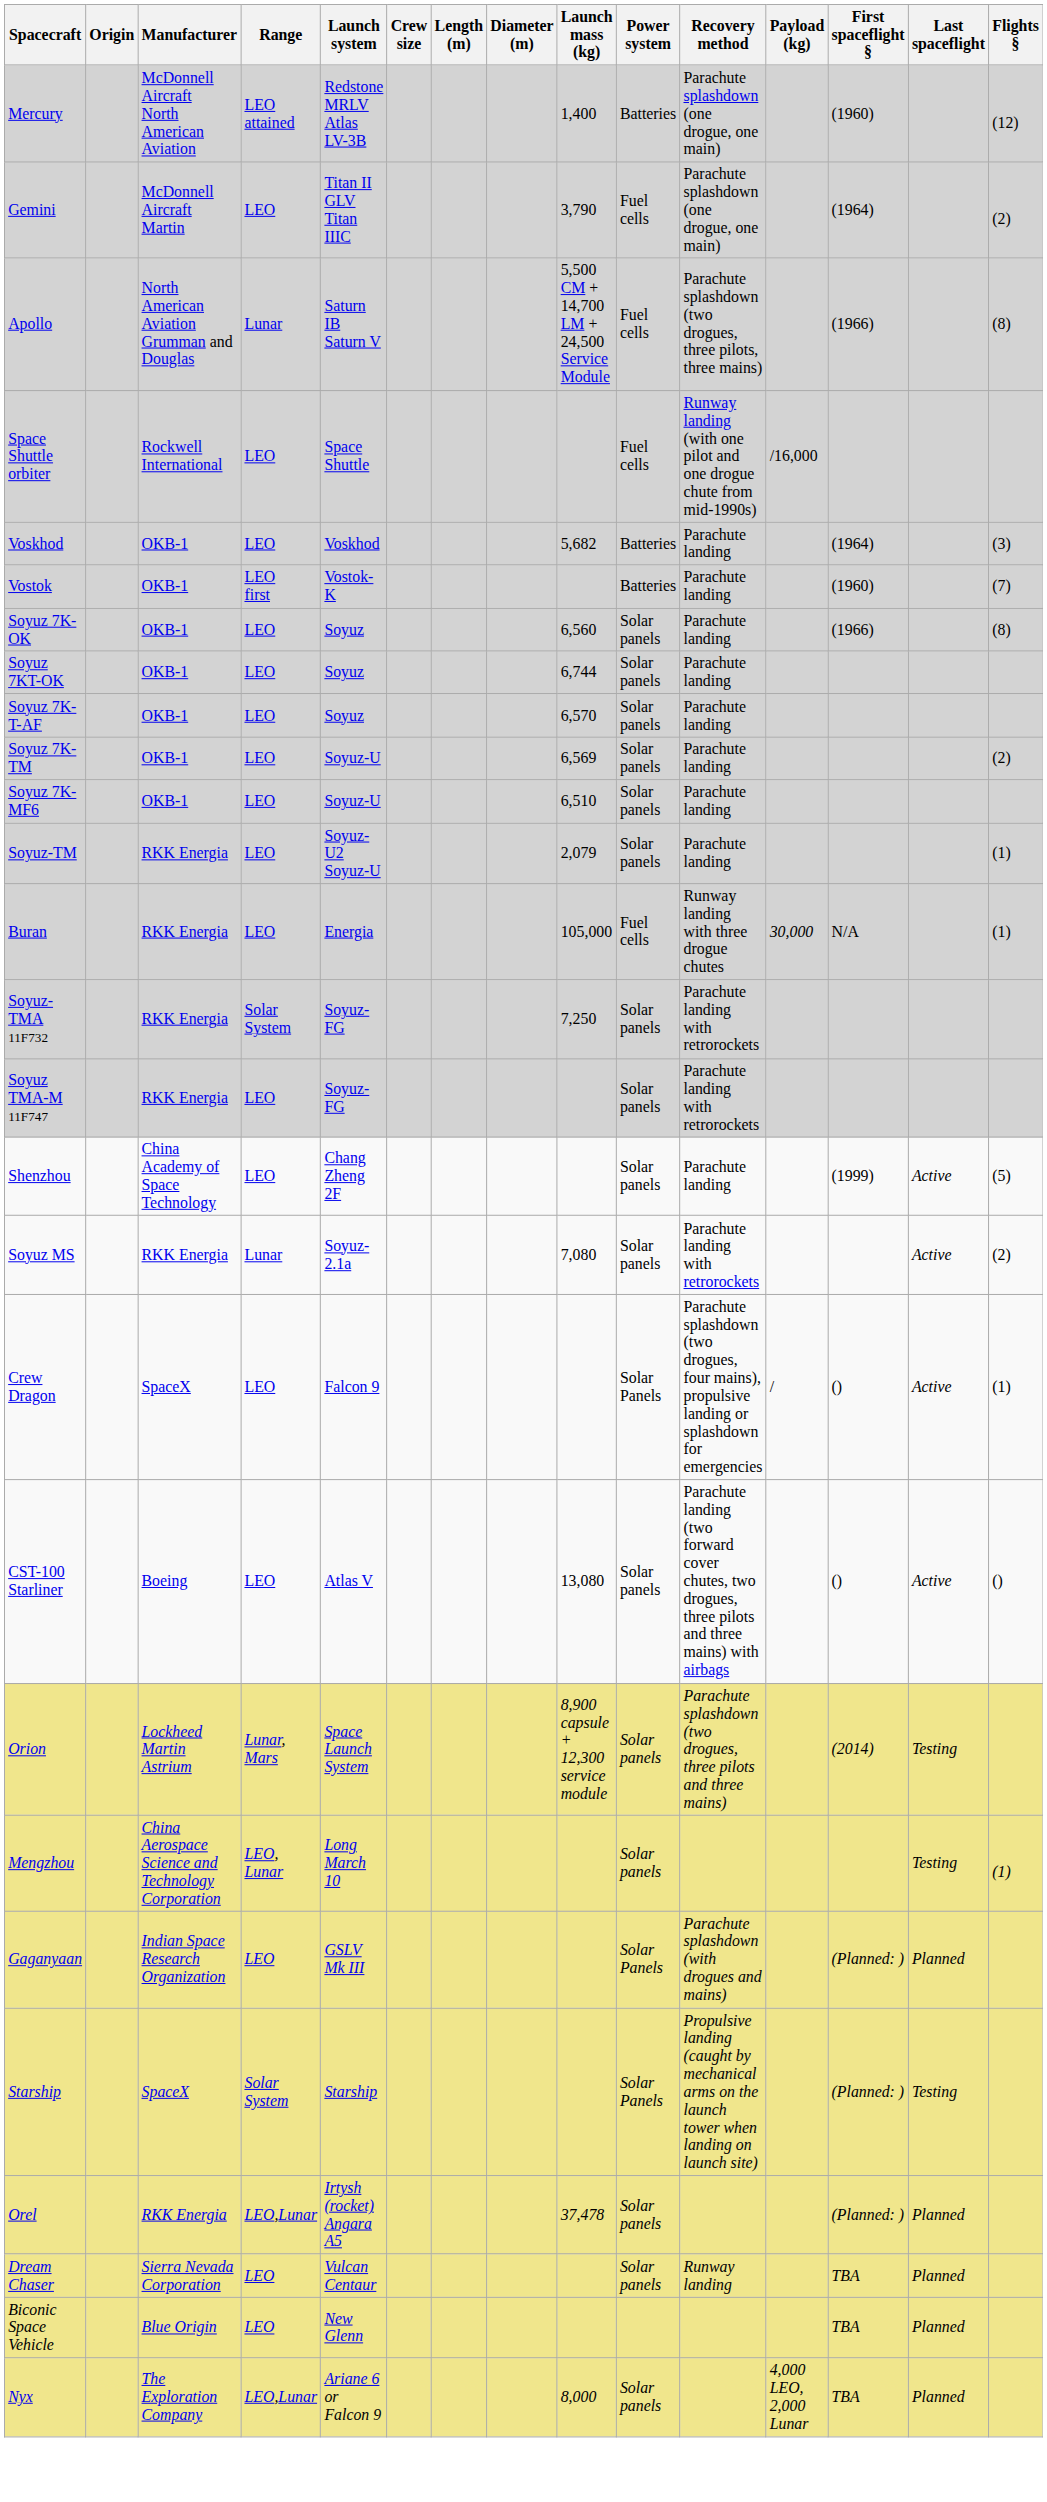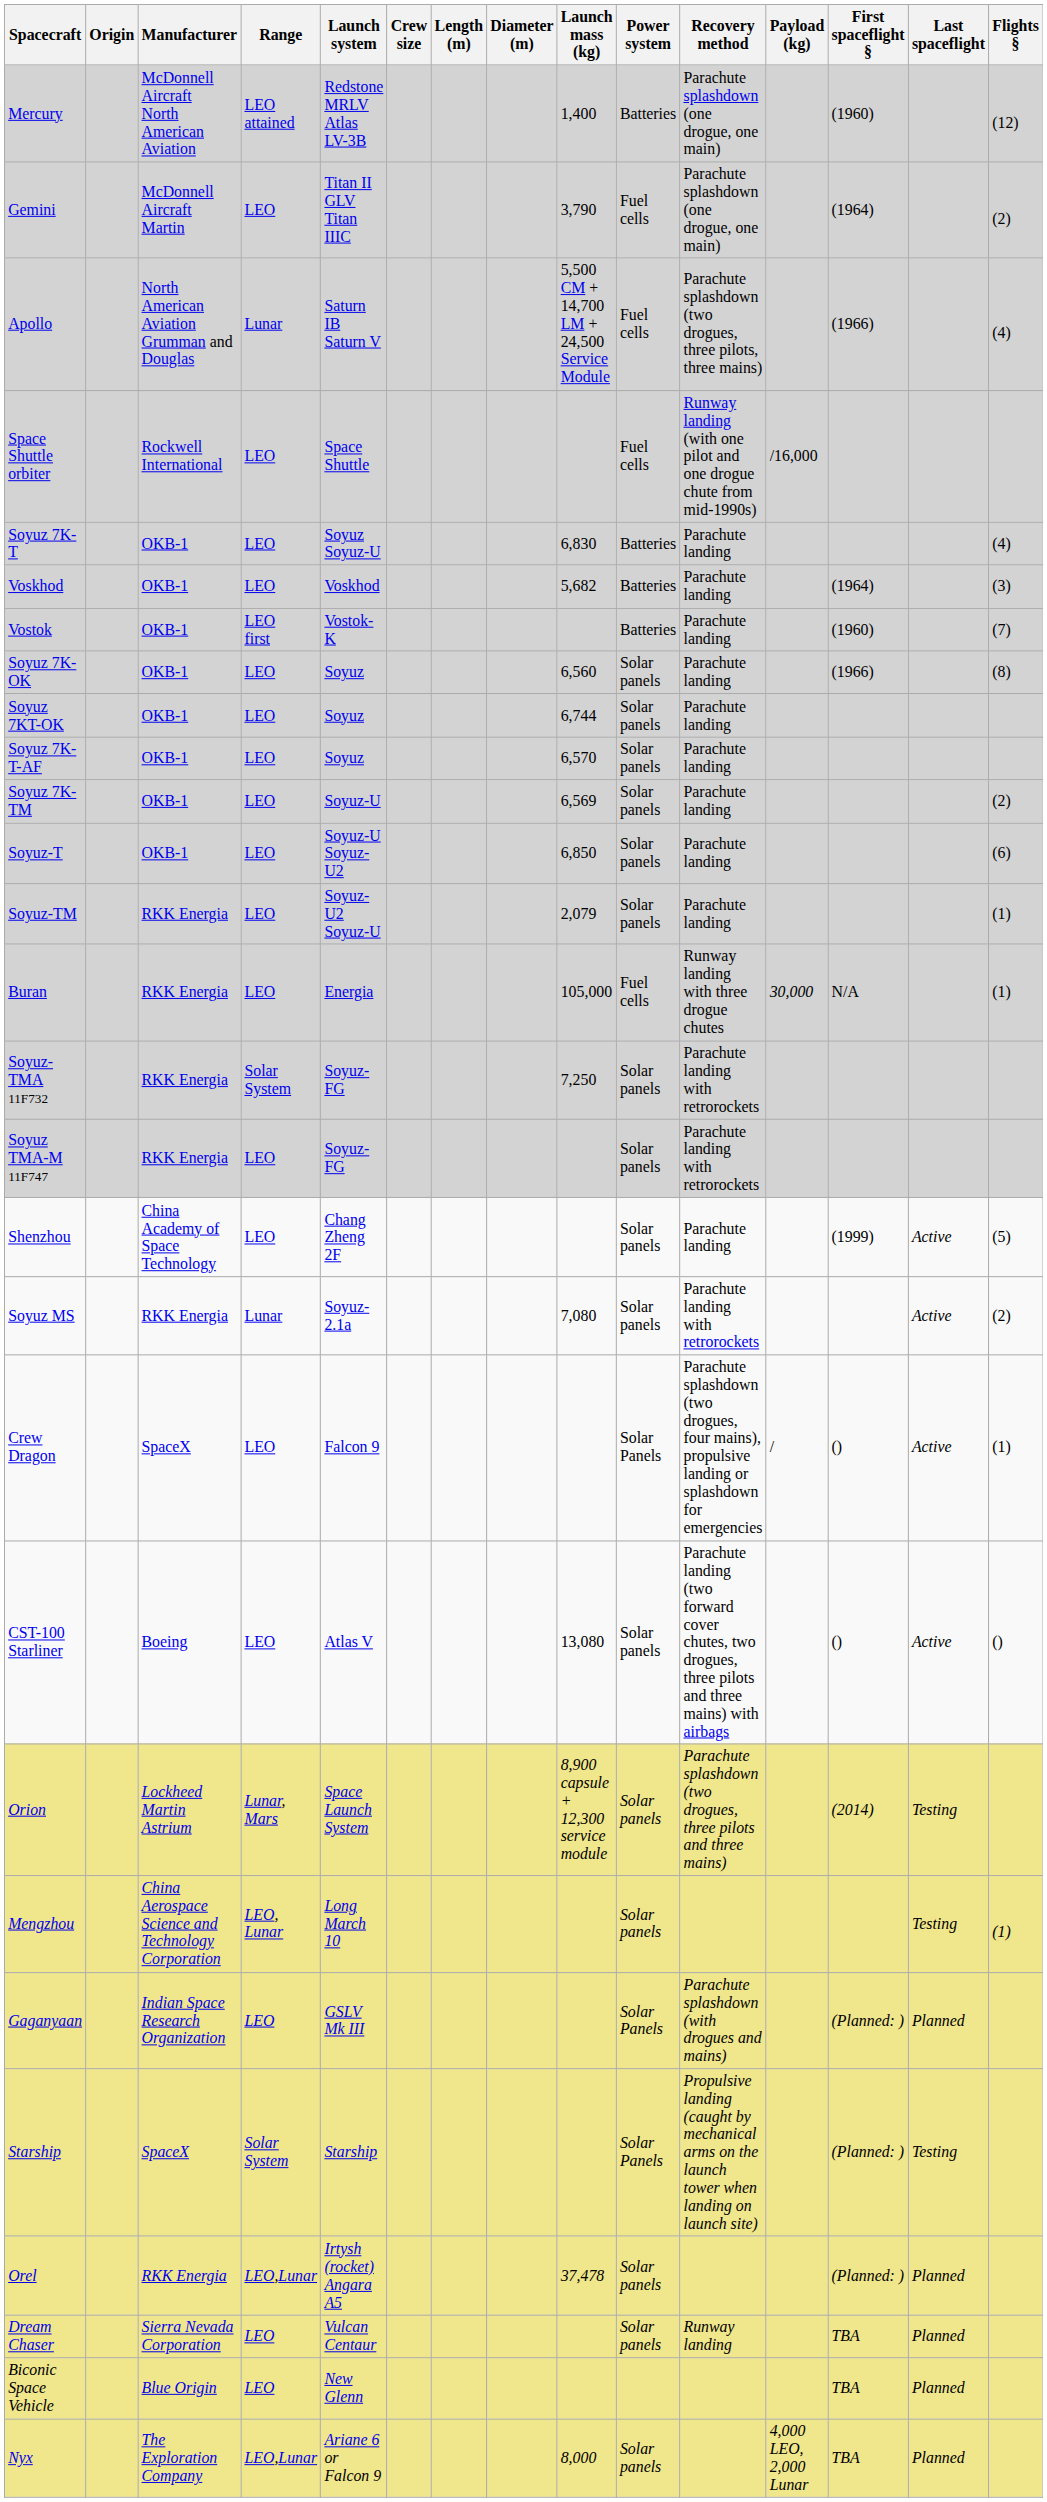(1001, 324) (8) -> (1001, 332) (4)
+ row: (42, 543)
- row: (42, 801)
+ row: (35, 853)
